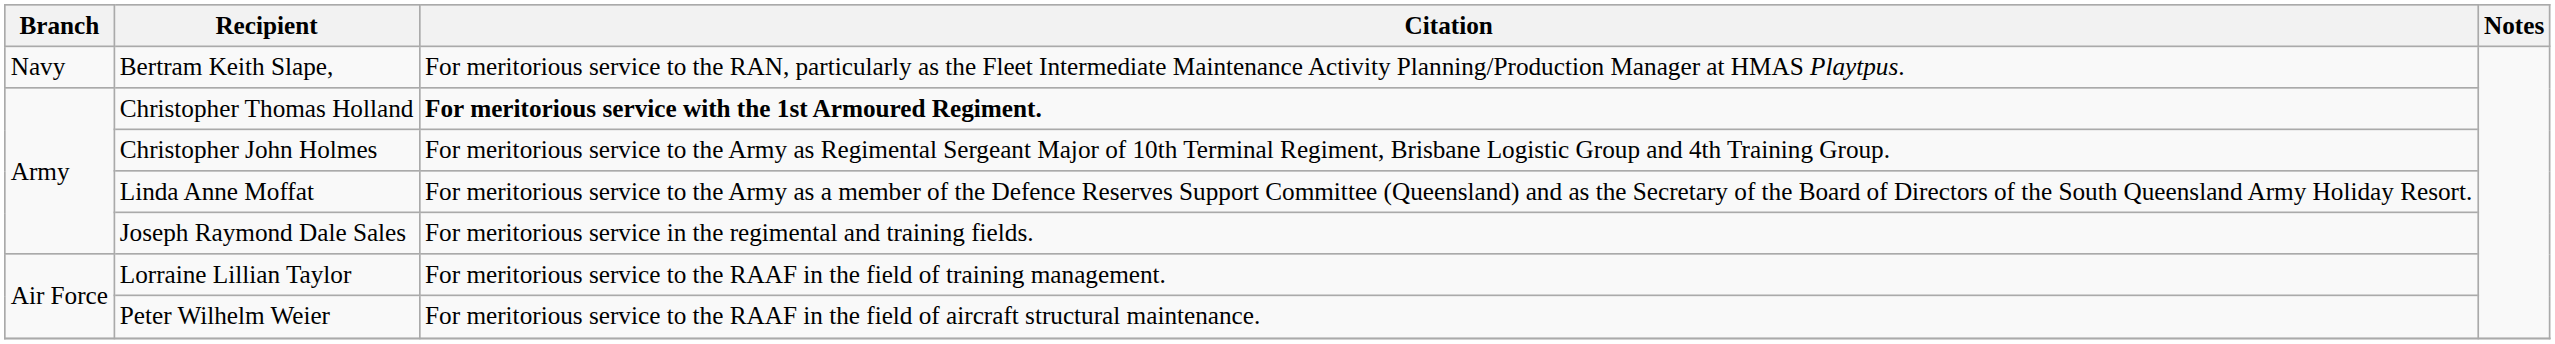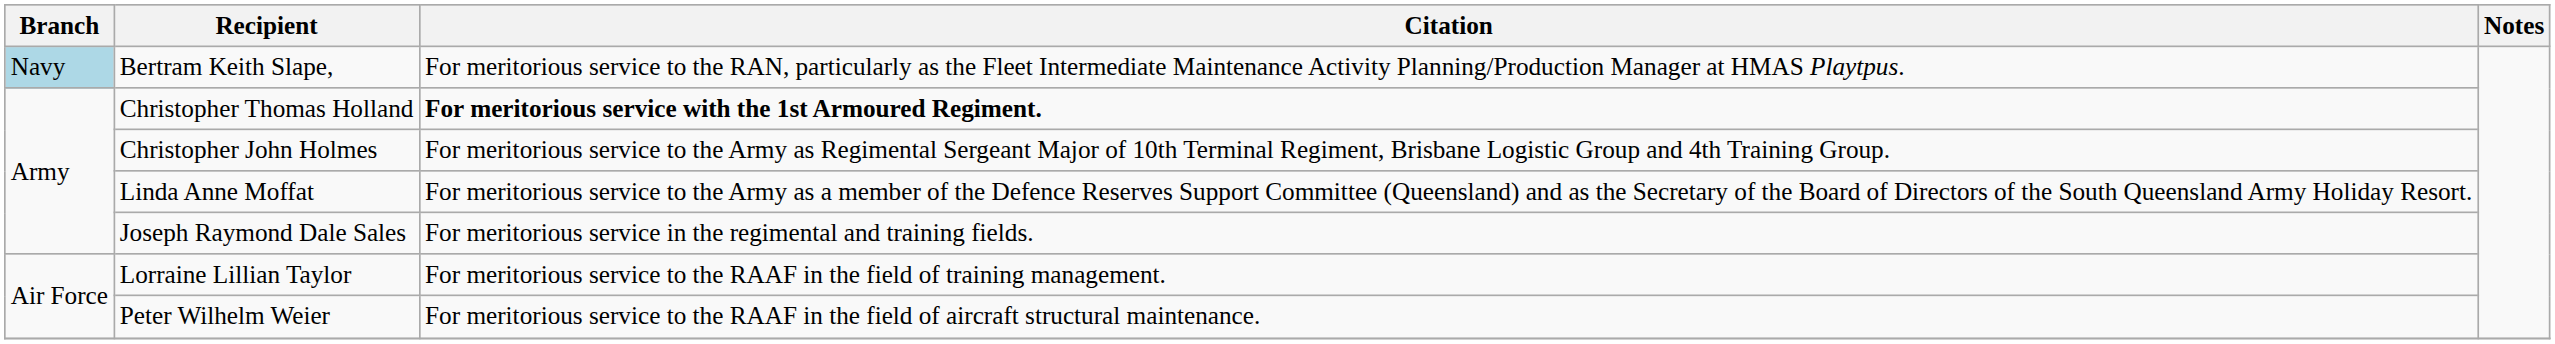(38, 67) no background -> (38, 67) lightblue background
